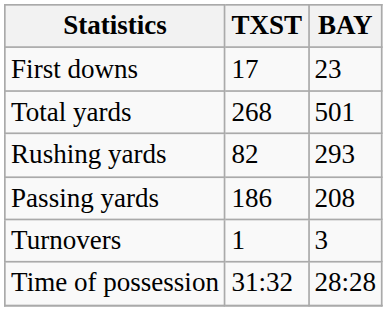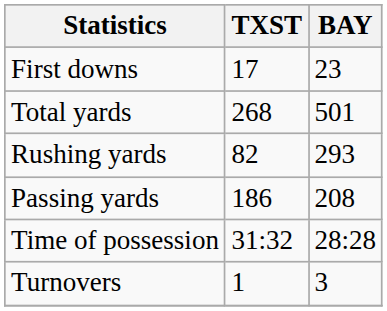rows swapped: (66, 240) <-> (115, 283)
